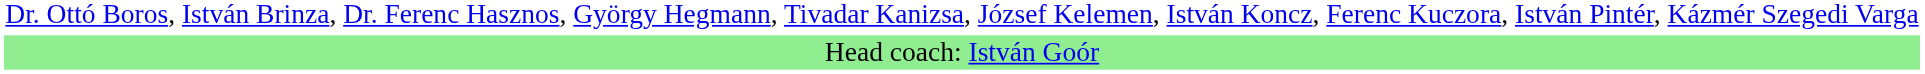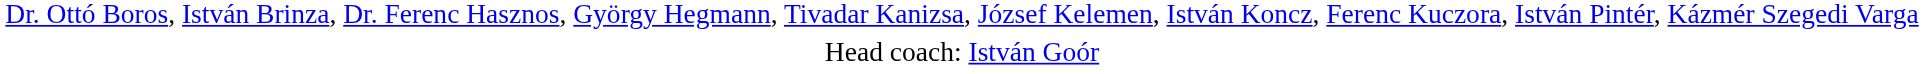(962, 52) lightgreen background -> (962, 52) no background
